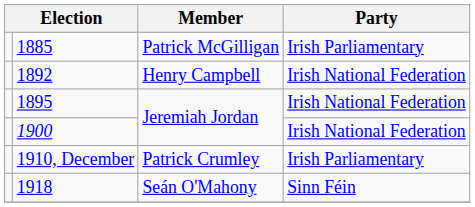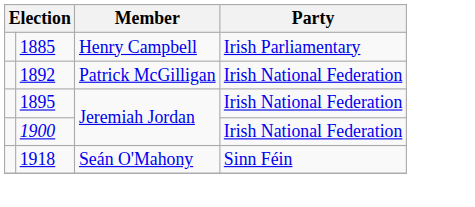(211, 46) Patrick McGilligan -> (138, 46) Henry Campbell
(201, 74) Henry Campbell -> (147, 74) Patrick McGilligan
- row: (76, 159)
